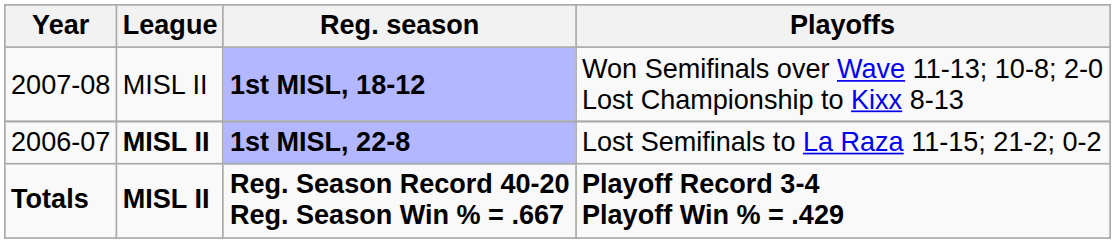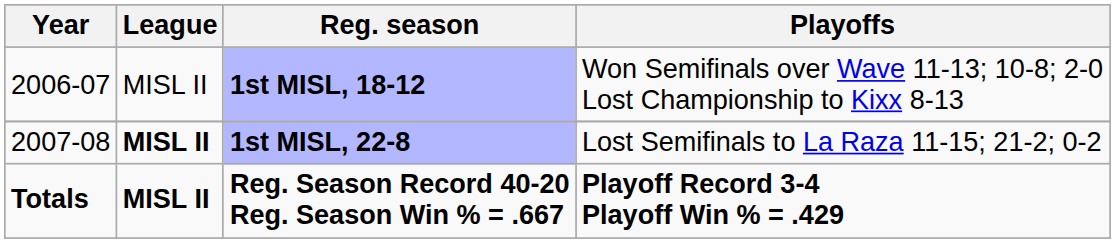(61, 84) 2007-08 -> (61, 84) 2006-07
(61, 142) 2006-07 -> (61, 142) 2007-08
